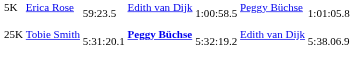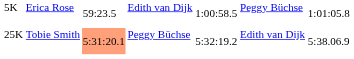(104, 41) no background -> (104, 41) lightsalmon background
(160, 41) bold -> (159, 41) normal
